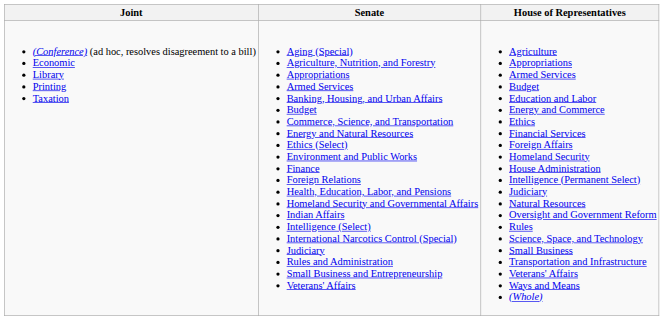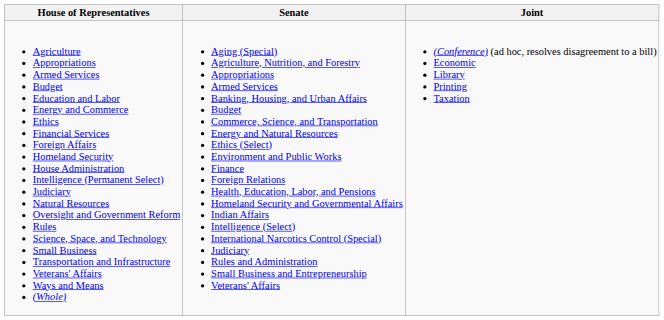columns swapped: (570, 12) <-> (131, 12)
